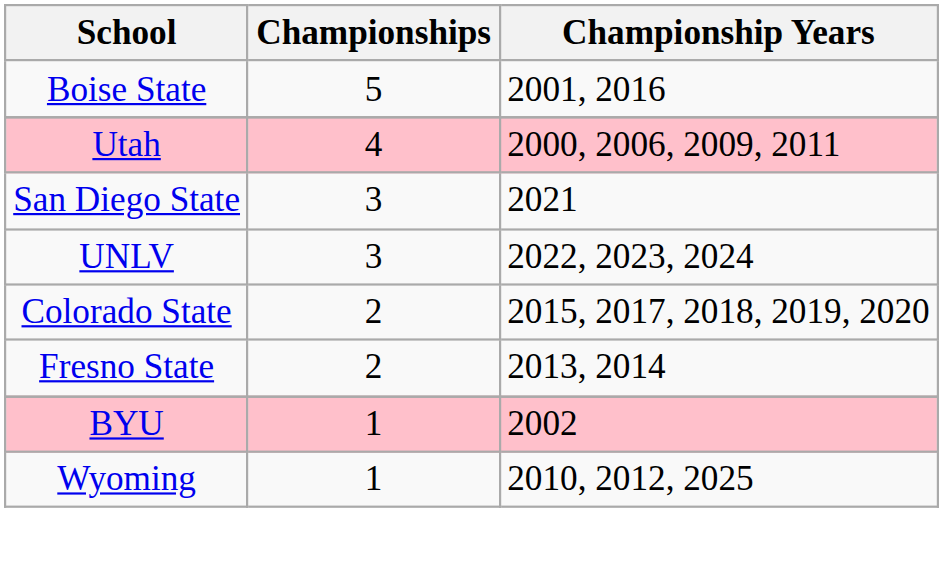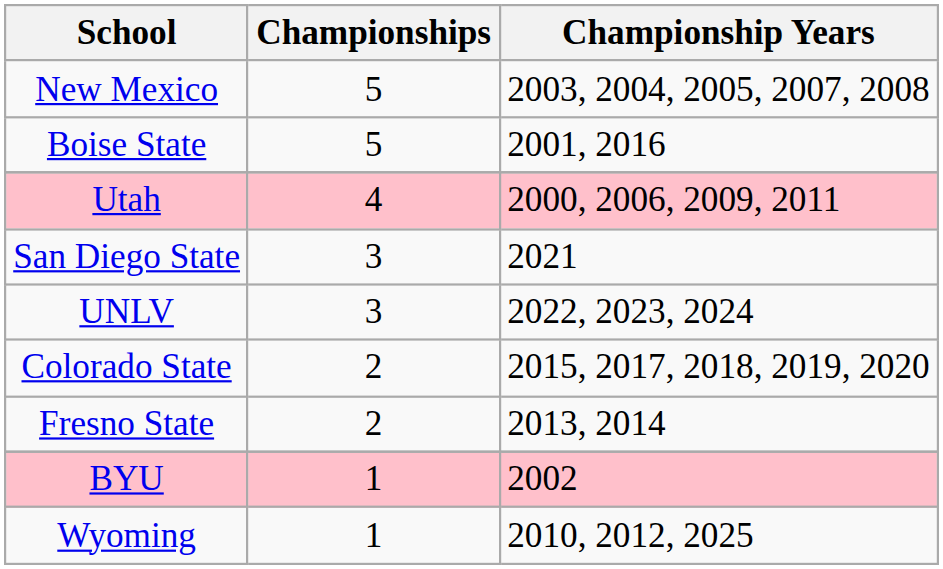+ row: (127, 88)
